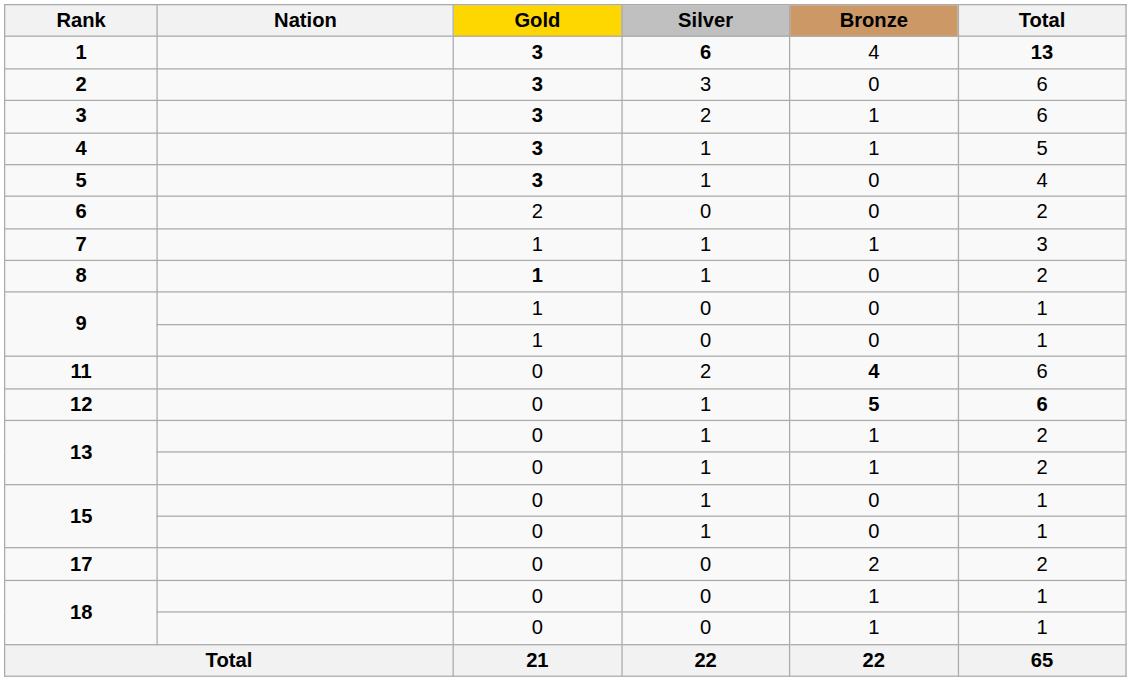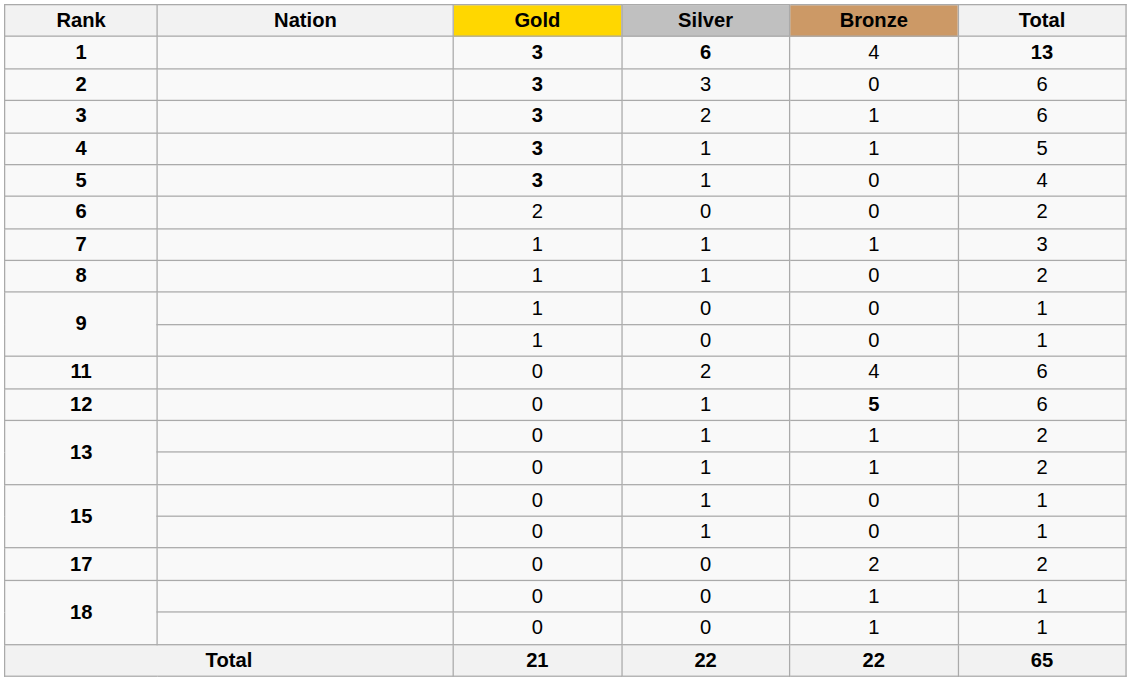(537, 276) bold -> (537, 276) normal
(874, 372) bold -> (874, 372) normal
(1042, 404) bold -> (1042, 404) normal
